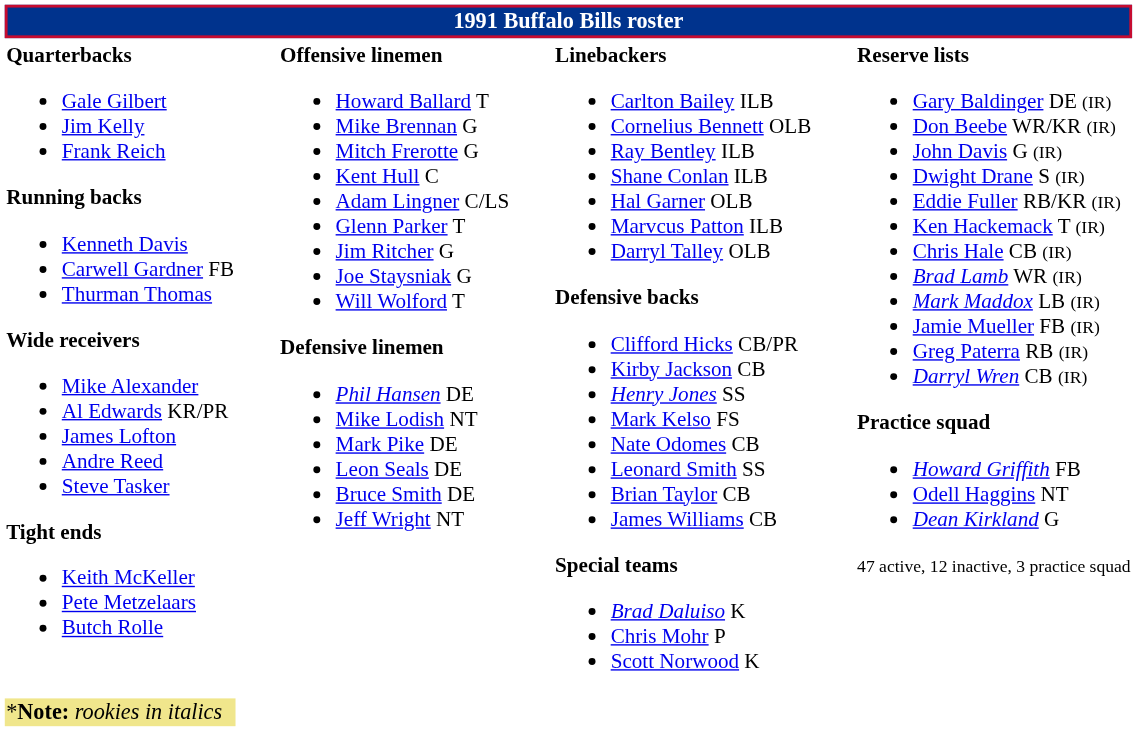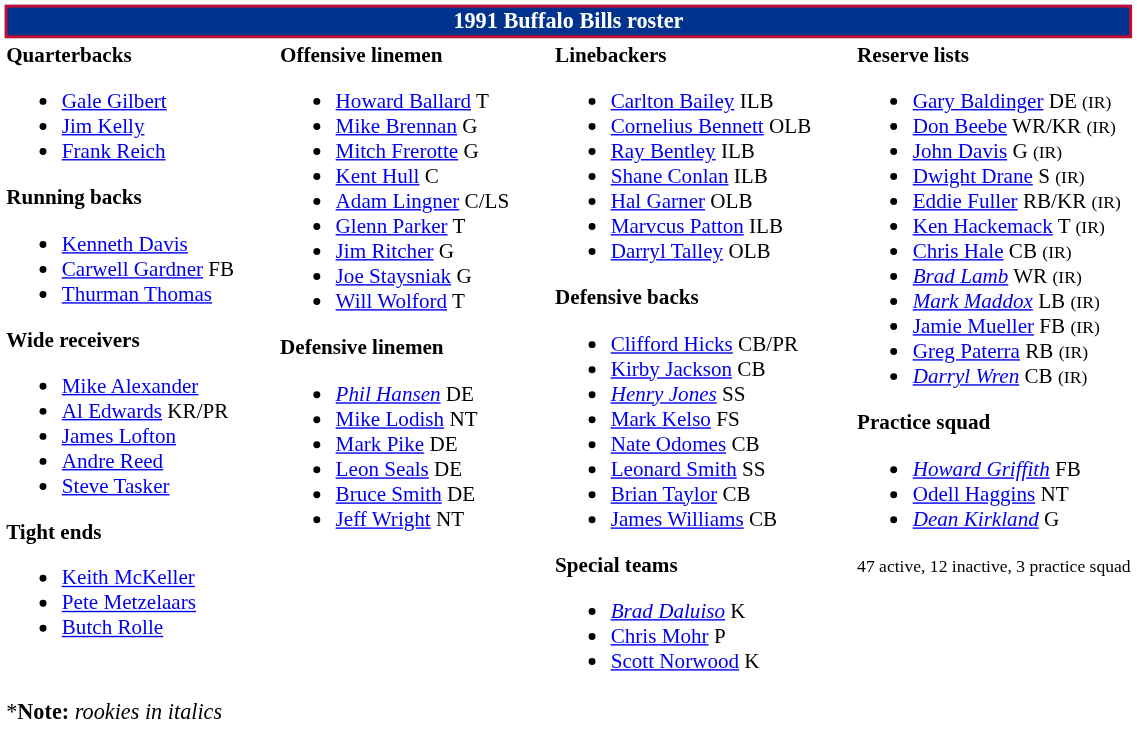(114, 712) khaki background -> (114, 712) no background
